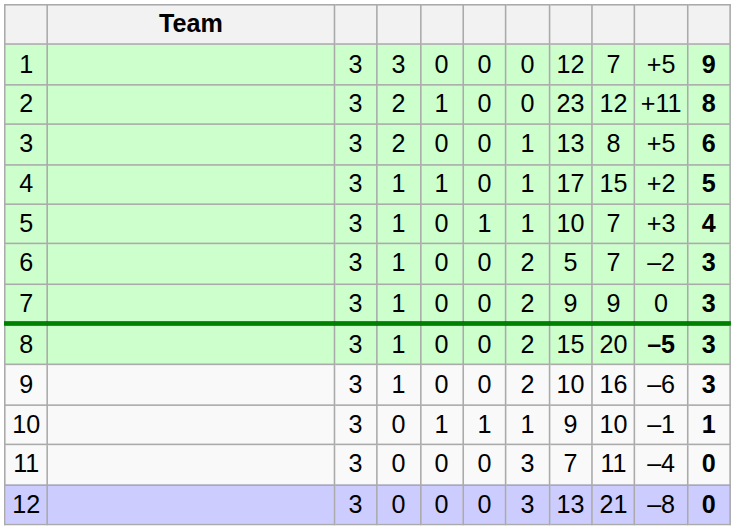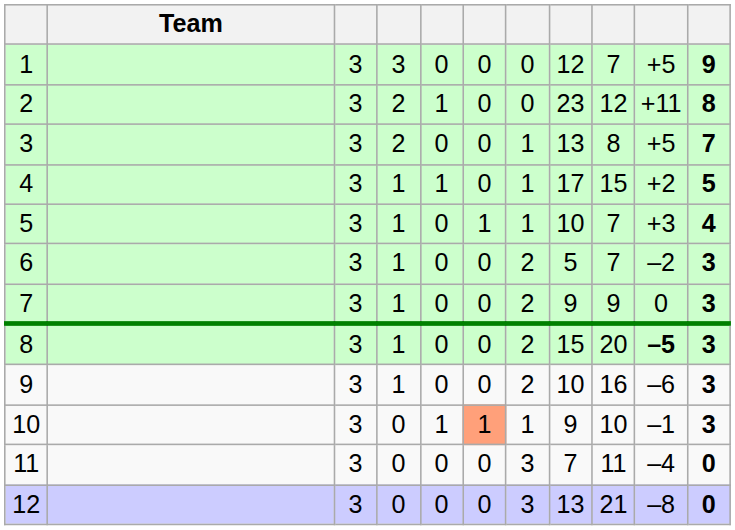(709, 143) 6 -> (709, 143) 7
(485, 424) no background -> (485, 424) lightsalmon background
(709, 424) 1 -> (709, 424) 3
